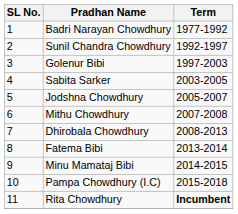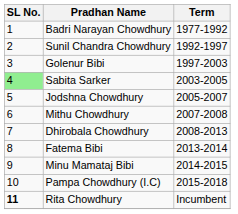(10, 81) no background -> (10, 81) lightgreen background
(12, 200) normal -> (12, 200) bold
(203, 200) bold -> (201, 200) normal
